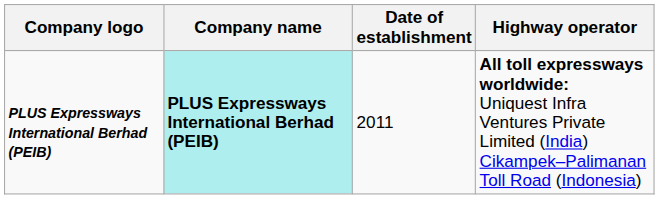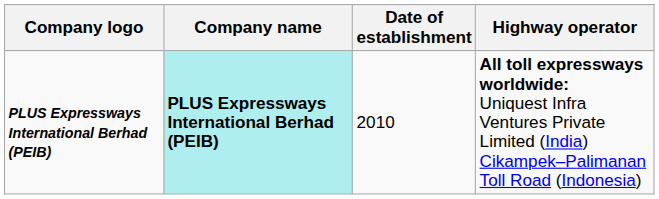(375, 122) 2011 -> (376, 122) 2010
